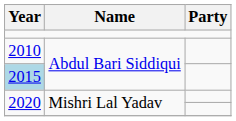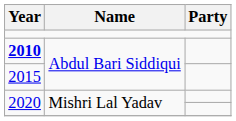(25, 50) normal -> (25, 50) bold
(25, 76) lightblue background -> (25, 76) no background
